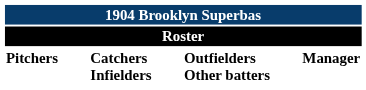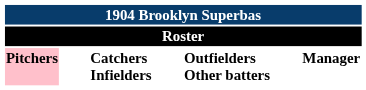(32, 57) no background -> (32, 57) pink background
